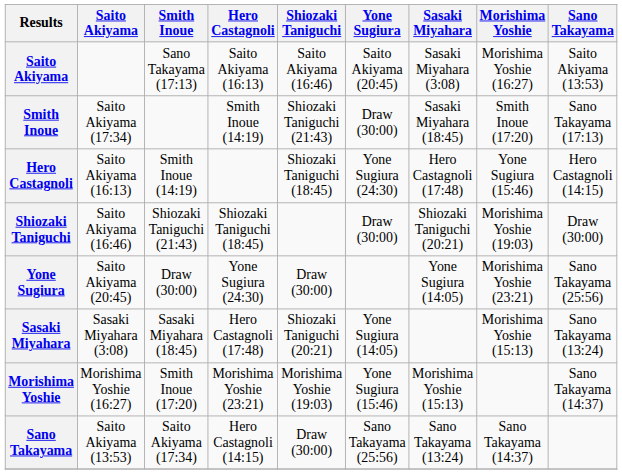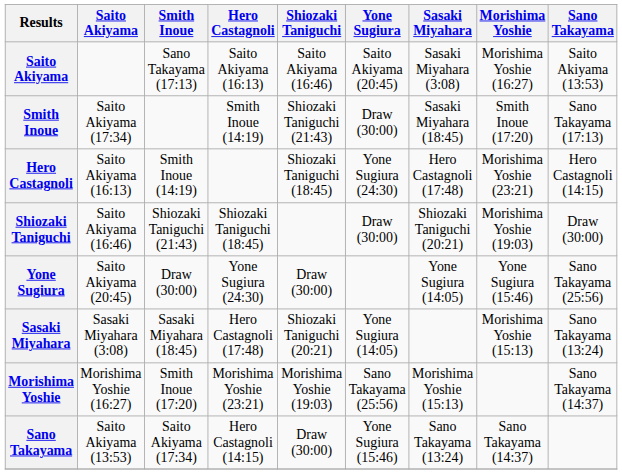(512, 175) Yone Sugiura (15:46) -> (512, 175) Morishima Yoshie (23:21)
(512, 282) Morishima Yoshie (23:21) -> (512, 282) Yone Sugiura (15:46)
(377, 389) Yone Sugiura (15:46) -> (377, 389) Sano Takayama (25:56)
(377, 442) Sano Takayama (25:56) -> (377, 442) Yone Sugiura (15:46)
